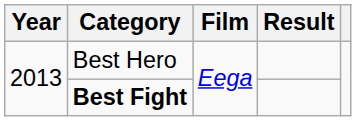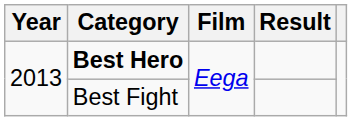(125, 60) normal -> (128, 60) bold
(130, 97) bold -> (125, 97) normal
